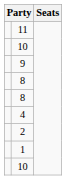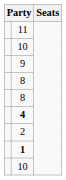(23, 115) normal -> (23, 115) bold
(23, 149) normal -> (23, 149) bold
